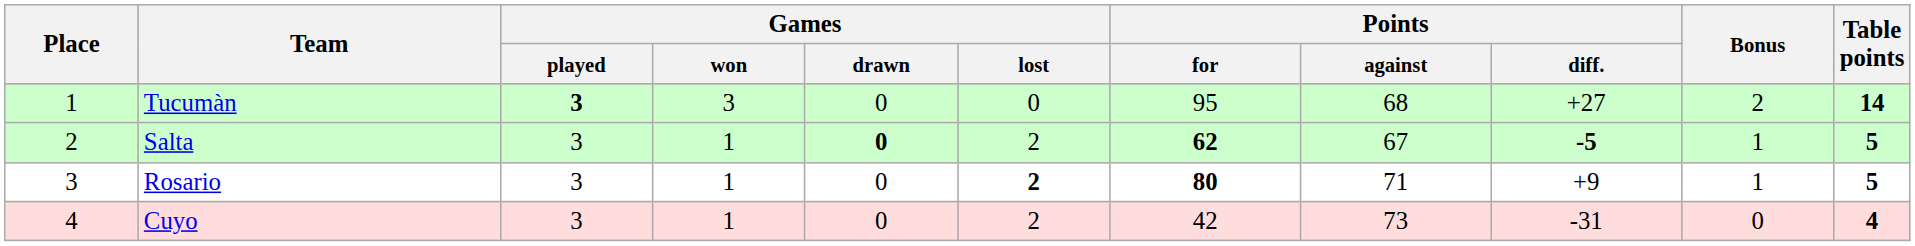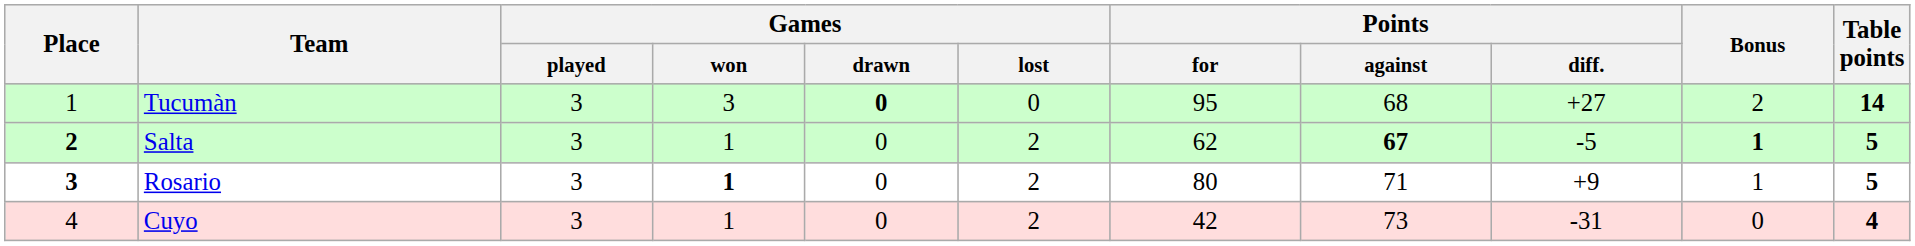(576, 102) bold -> (576, 102) normal
(881, 102) normal -> (881, 102) bold
(71, 142) normal -> (71, 142) bold
(881, 142) bold -> (881, 142) normal
(1205, 142) bold -> (1205, 142) normal
(1396, 142) normal -> (1396, 142) bold
(1586, 142) bold -> (1586, 142) normal
(1758, 142) normal -> (1758, 142) bold
(71, 181) normal -> (71, 181) bold
(729, 181) normal -> (729, 181) bold
(1034, 181) bold -> (1034, 181) normal
(1205, 181) bold -> (1205, 181) normal
